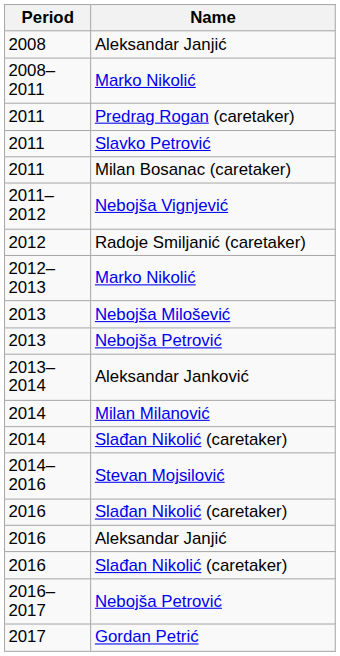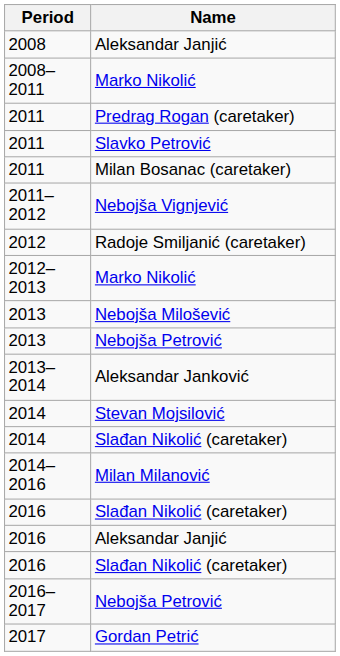(152, 413) Milan Milanović -> (160, 413) Stevan Mojsilović
(160, 475) Stevan Mojsilović -> (152, 475) Milan Milanović
